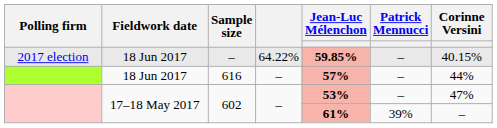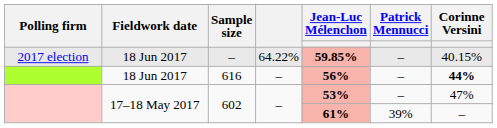(336, 76) 57% -> (336, 76) 56%
(462, 76) normal -> (462, 76) bold
